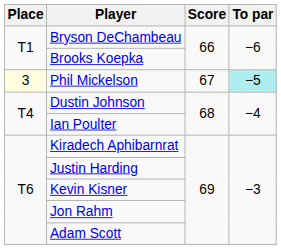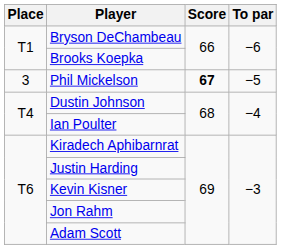(26, 80) lightyellow background -> (26, 80) no background
(207, 80) normal -> (207, 80) bold
(253, 80) paleturquoise background -> (253, 80) no background
